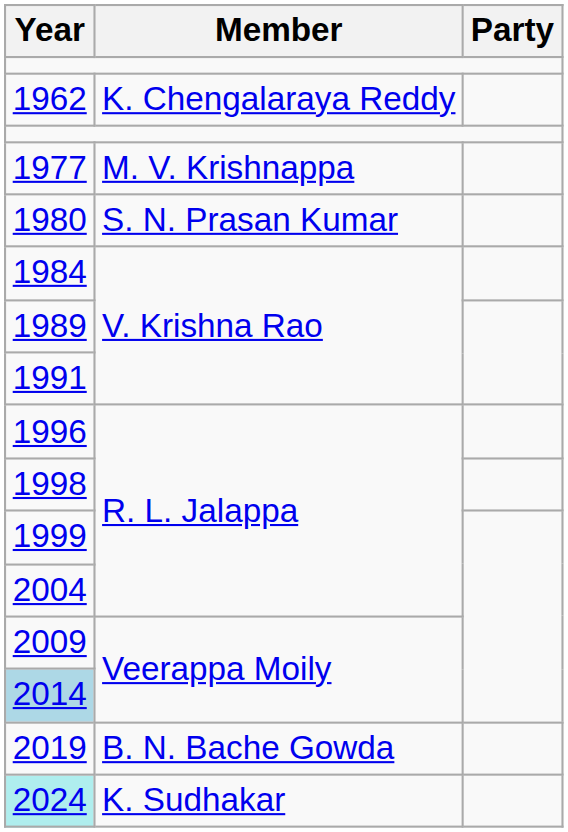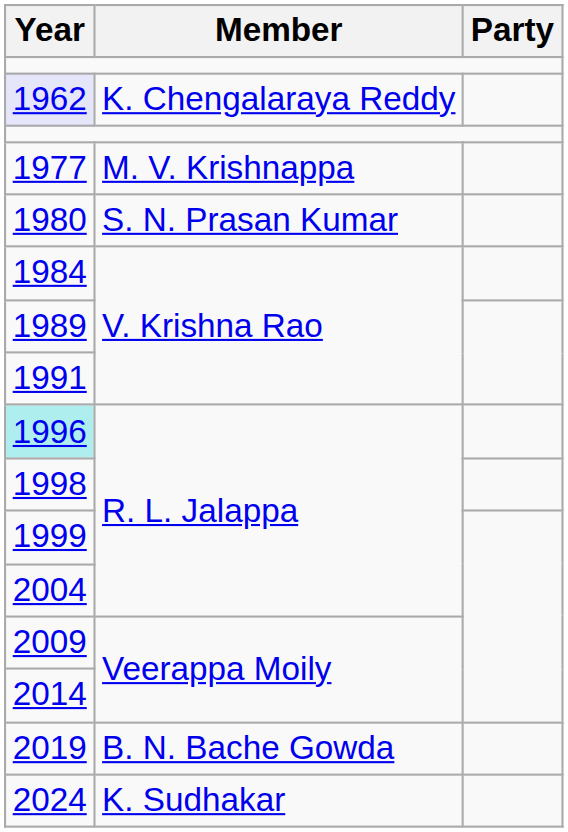(50, 99) no background -> (50, 99) lavender background
(50, 431) no background -> (50, 431) paleturquoise background
(50, 694) lightblue background -> (50, 694) no background
(50, 800) paleturquoise background -> (50, 800) no background
